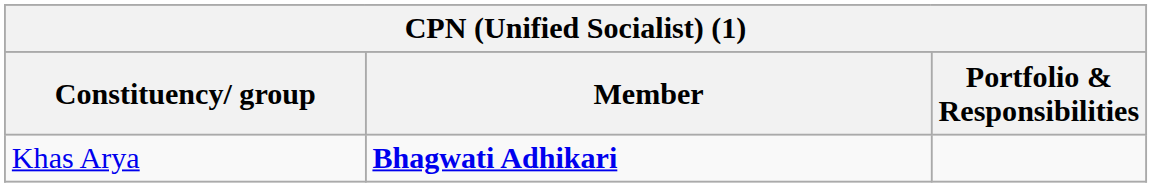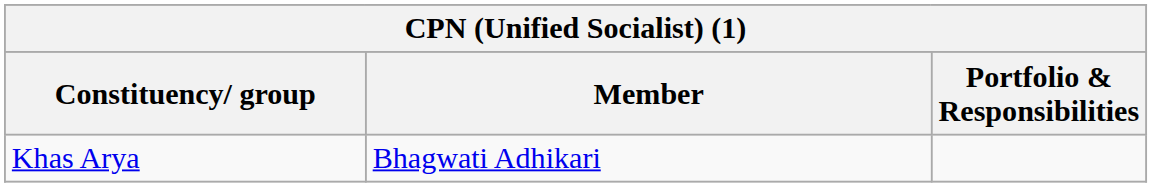(495, 157) bold -> (487, 157) normal
